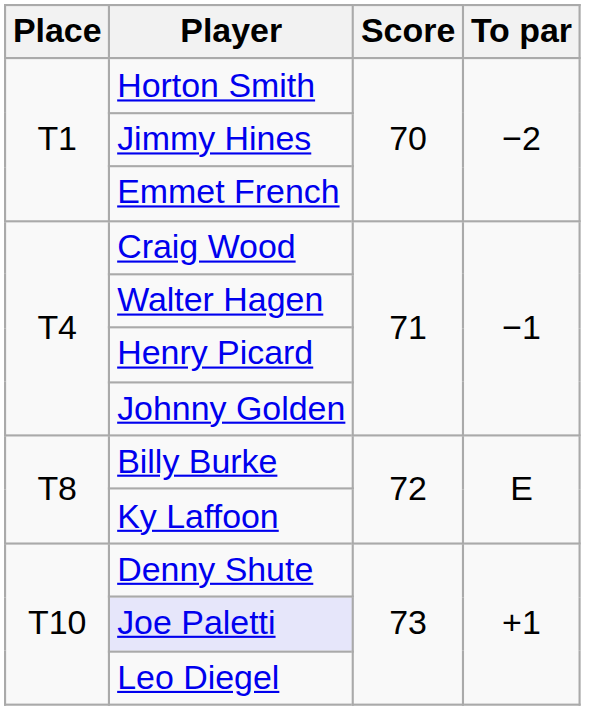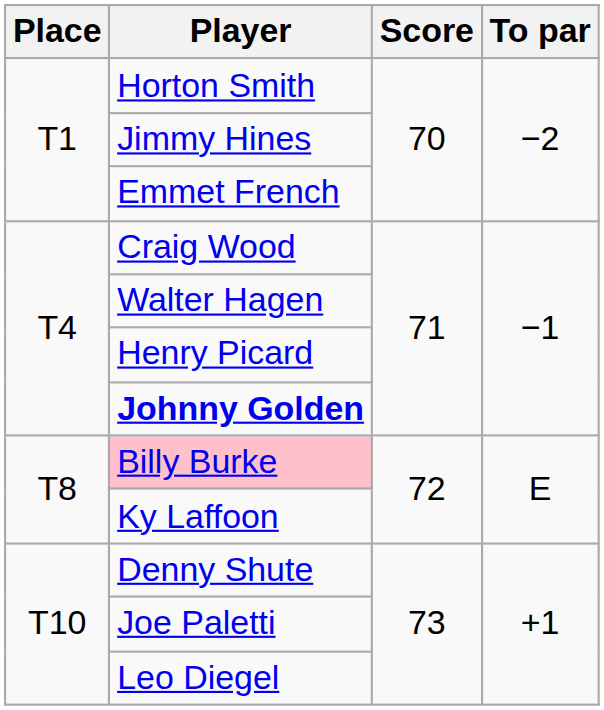(231, 407) normal -> (241, 407) bold
(197, 461) no background -> (197, 461) pink background
(196, 623) lavender background -> (196, 623) no background
